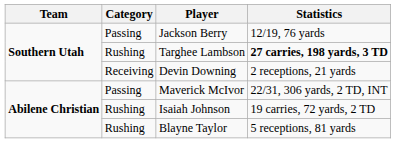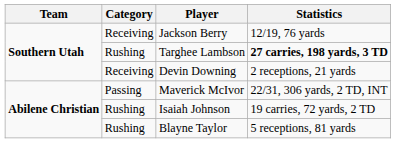(123, 33) Passing -> (129, 33) Receiving
